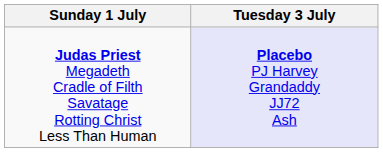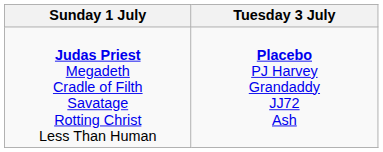(284, 87) lavender background -> (284, 87) no background
